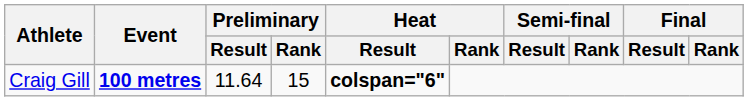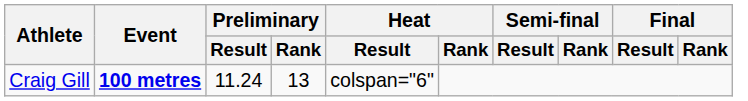(239, 81) 11.64 -> (239, 81) 11.24
(298, 81) 15 -> (298, 81) 13
(388, 81) bold -> (382, 81) normal
